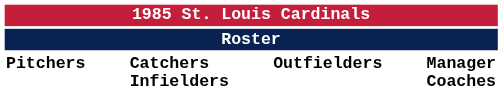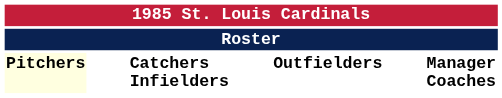(46, 64) no background -> (46, 64) lightyellow background
